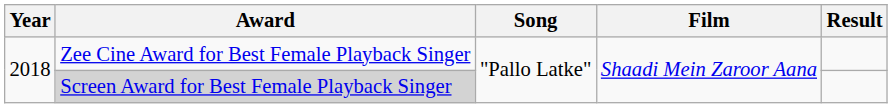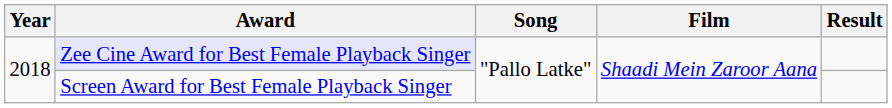(265, 53) no background -> (265, 53) lavender background
(256, 86) lightgrey background -> (256, 86) no background
